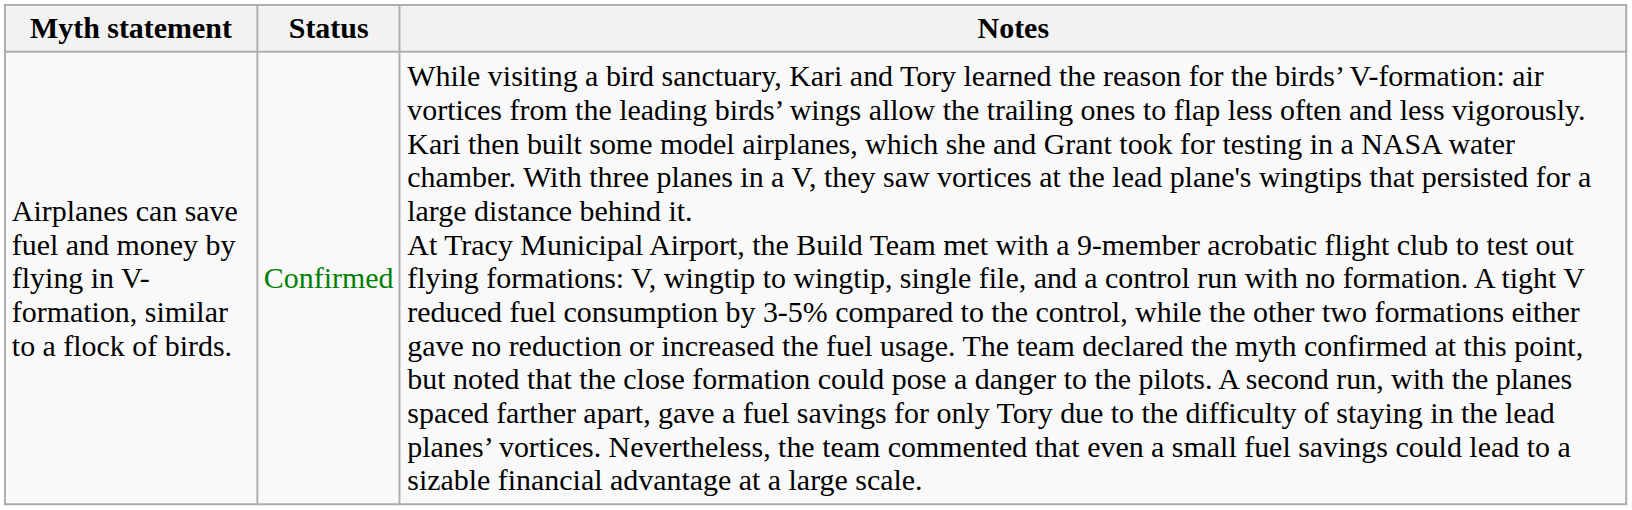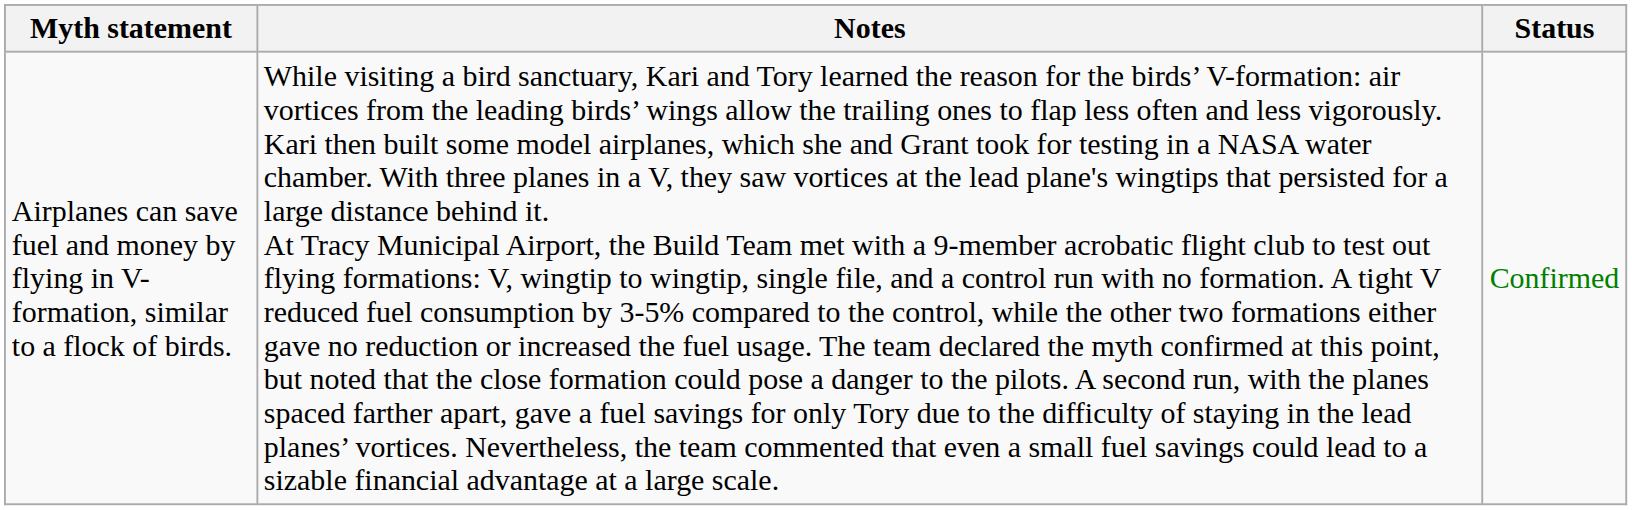columns swapped: (329, 28) <-> (1013, 28)
